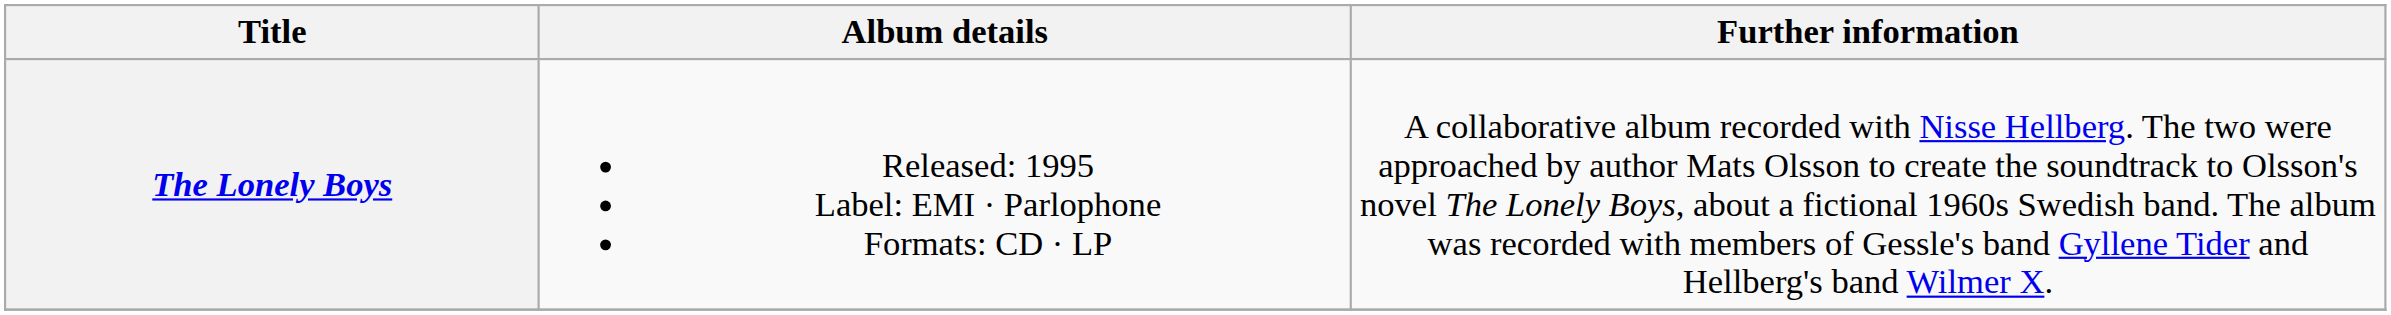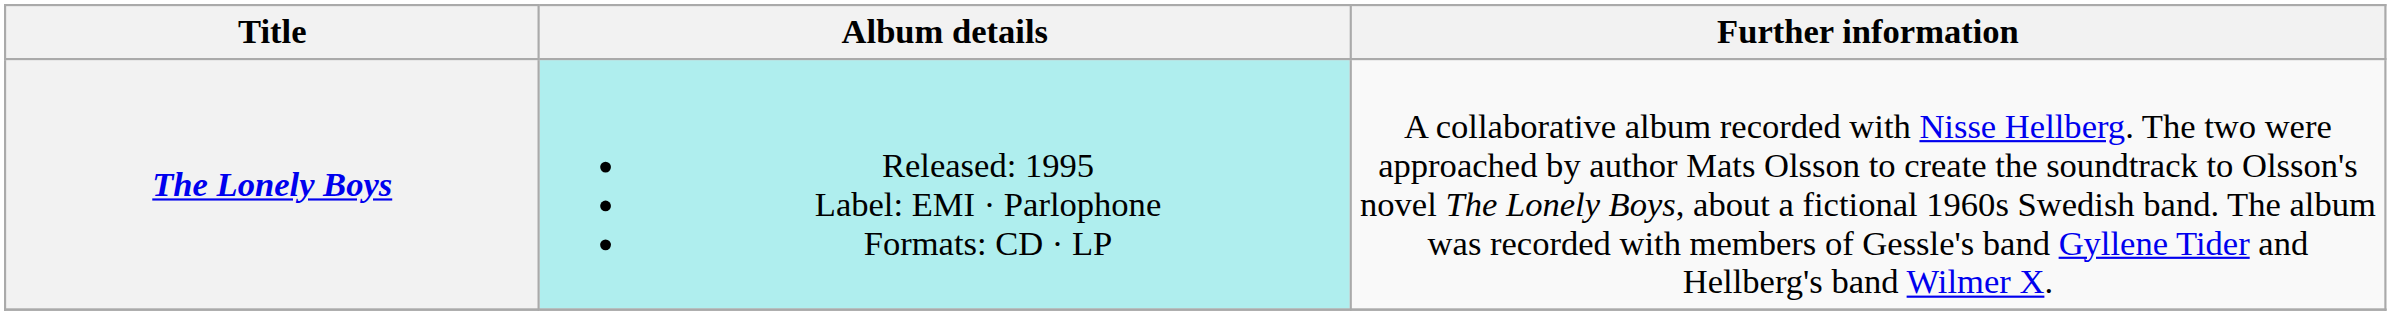(945, 204) no background -> (945, 204) paleturquoise background
